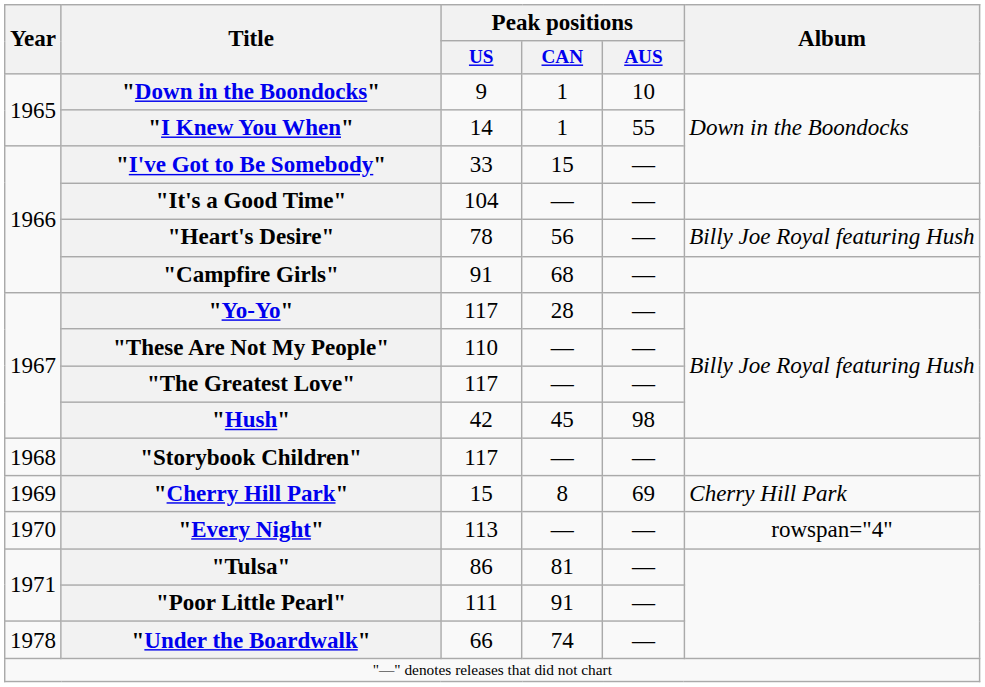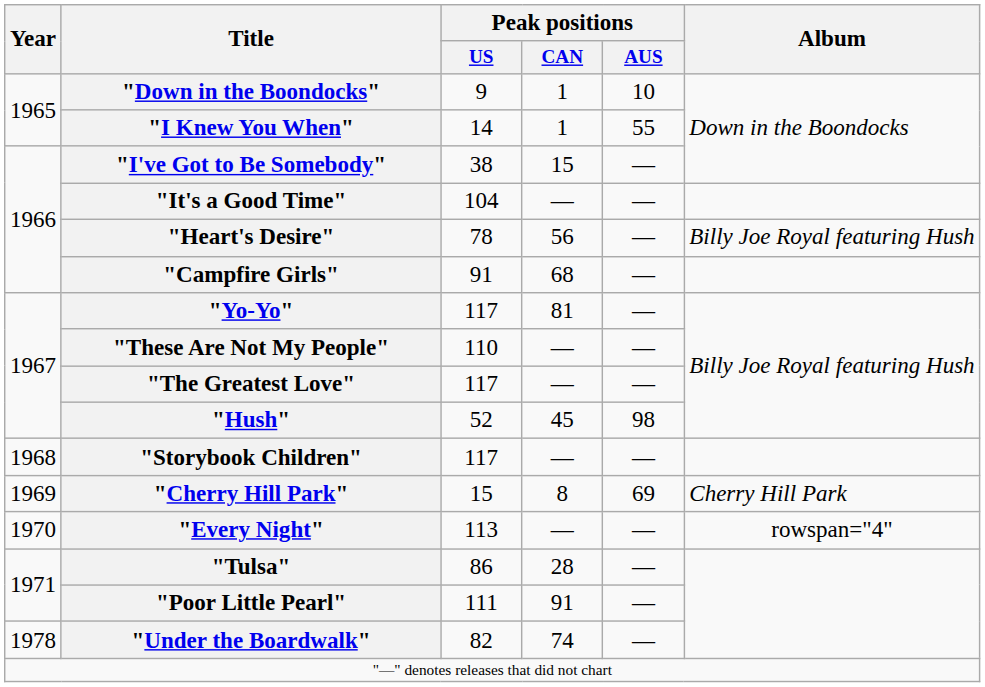(481, 164) 33 -> (481, 164) 38
(562, 310) 28 -> (562, 310) 81
(481, 420) 42 -> (481, 420) 52
(562, 566) 81 -> (562, 566) 28
(481, 639) 66 -> (481, 639) 82
